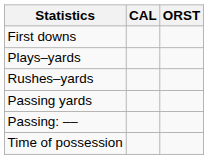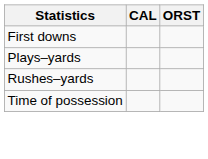- row: (50, 100)
- row: (43, 122)
